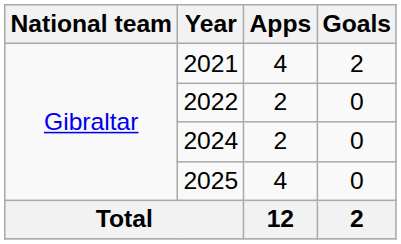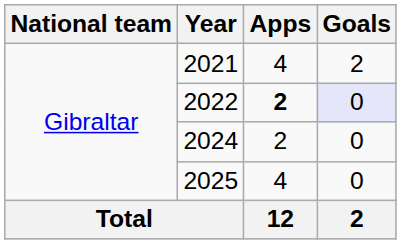(280, 102) normal -> (280, 102) bold
(357, 102) no background -> (357, 102) lavender background
